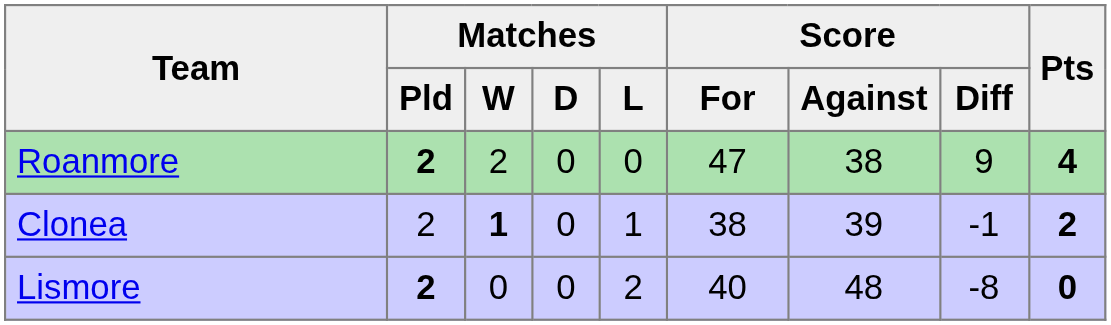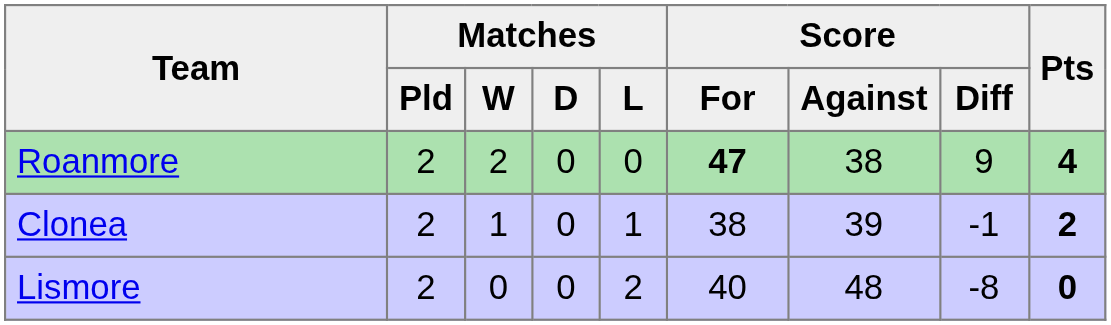(426, 161) bold -> (426, 161) normal
(727, 161) normal -> (727, 161) bold
(499, 224) bold -> (499, 224) normal
(426, 287) bold -> (426, 287) normal
